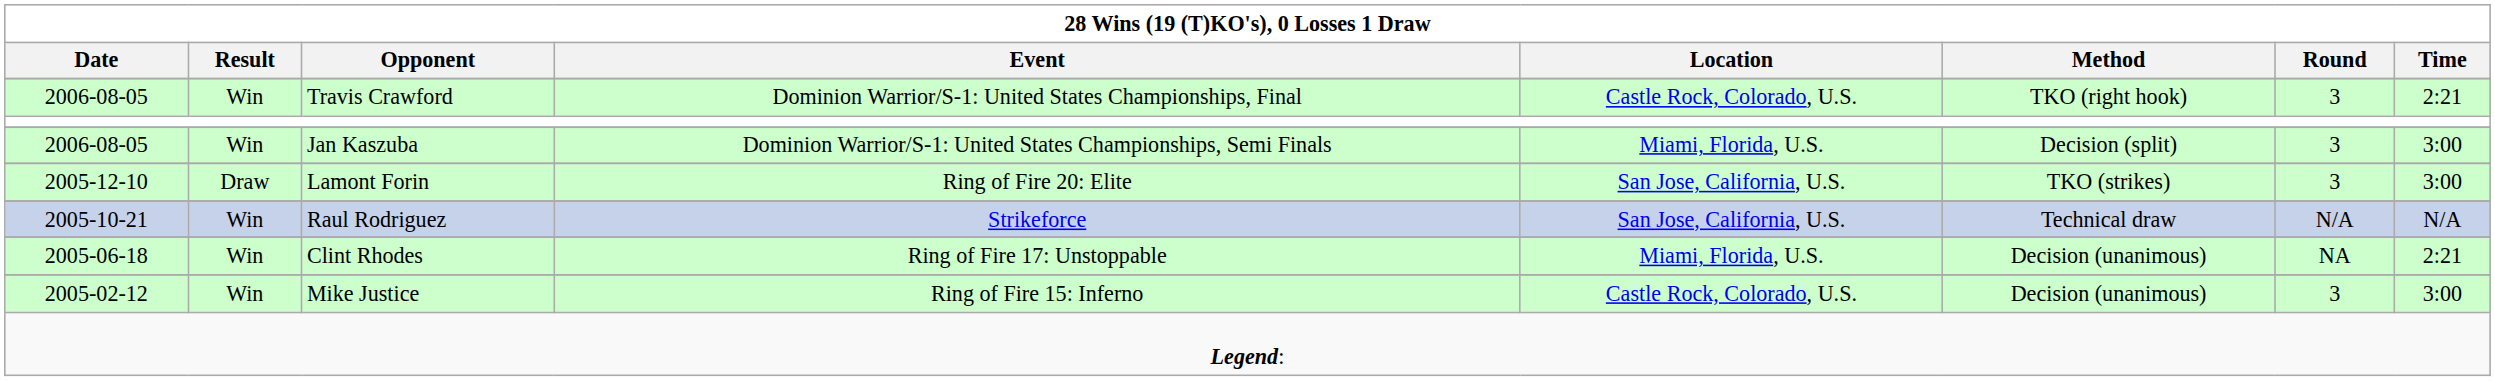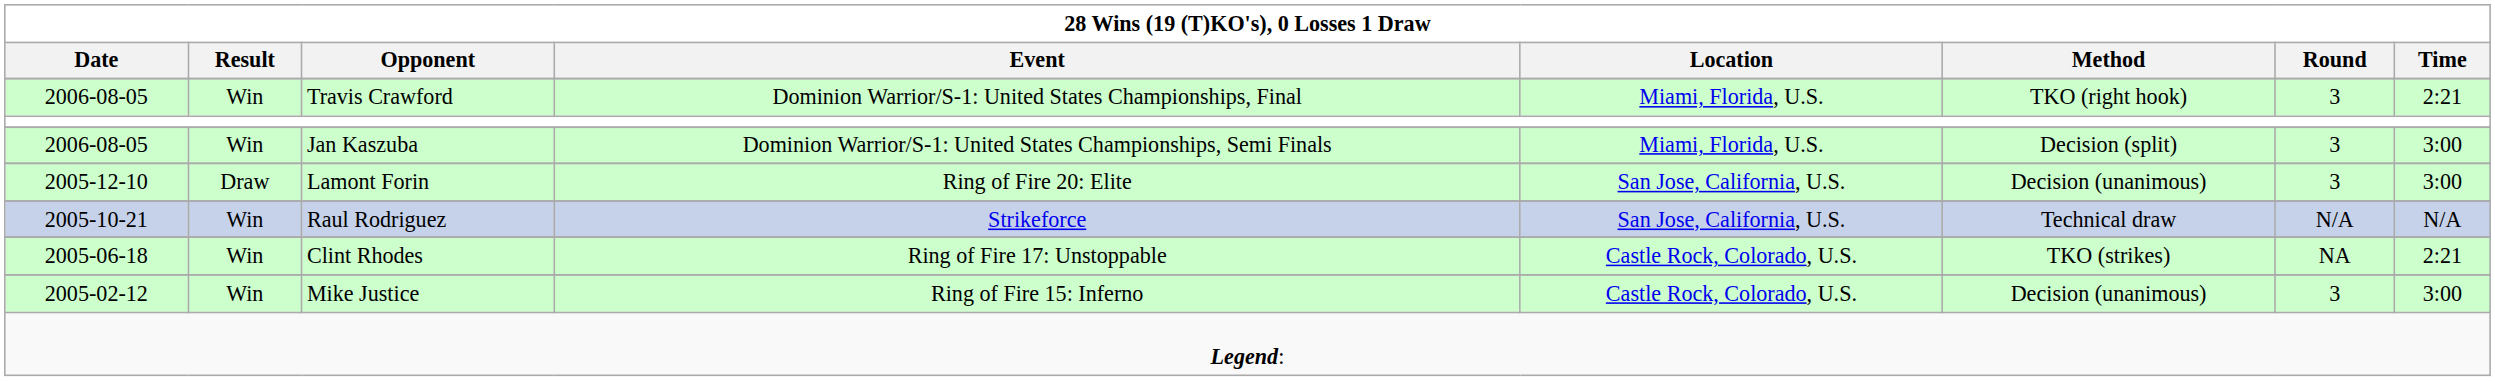(1731, 97) Castle Rock, Colorado, U.S. -> (1731, 97) Miami, Florida, U.S.
(2109, 181) TKO (strikes) -> (2109, 181) Decision (unanimous)
(1731, 256) Miami, Florida, U.S. -> (1731, 256) Castle Rock, Colorado, U.S.
(2109, 256) Decision (unanimous) -> (2109, 256) TKO (strikes)
